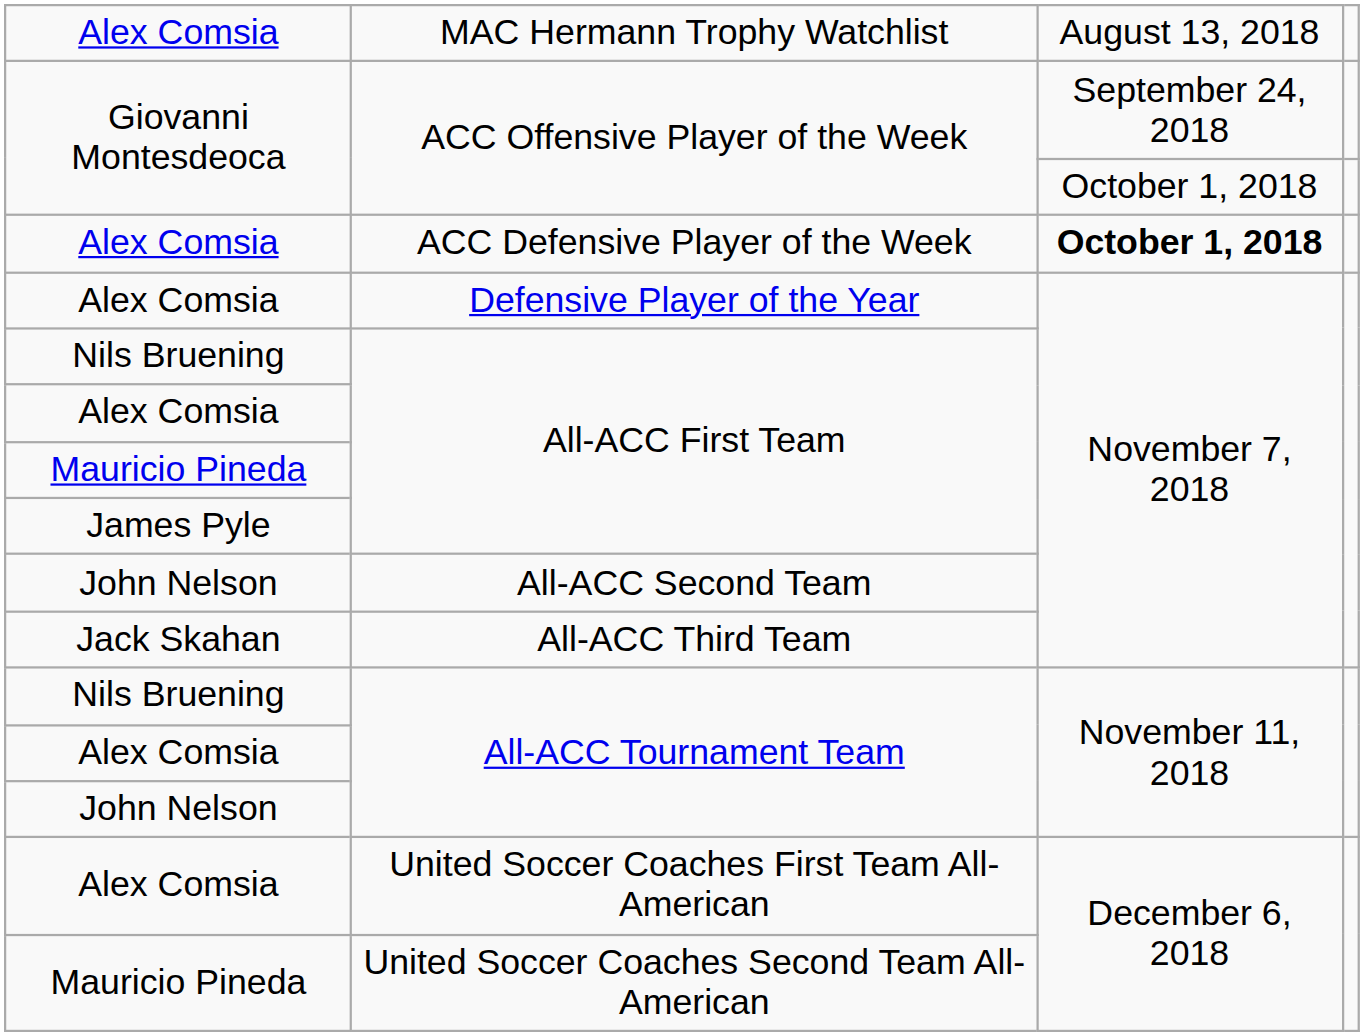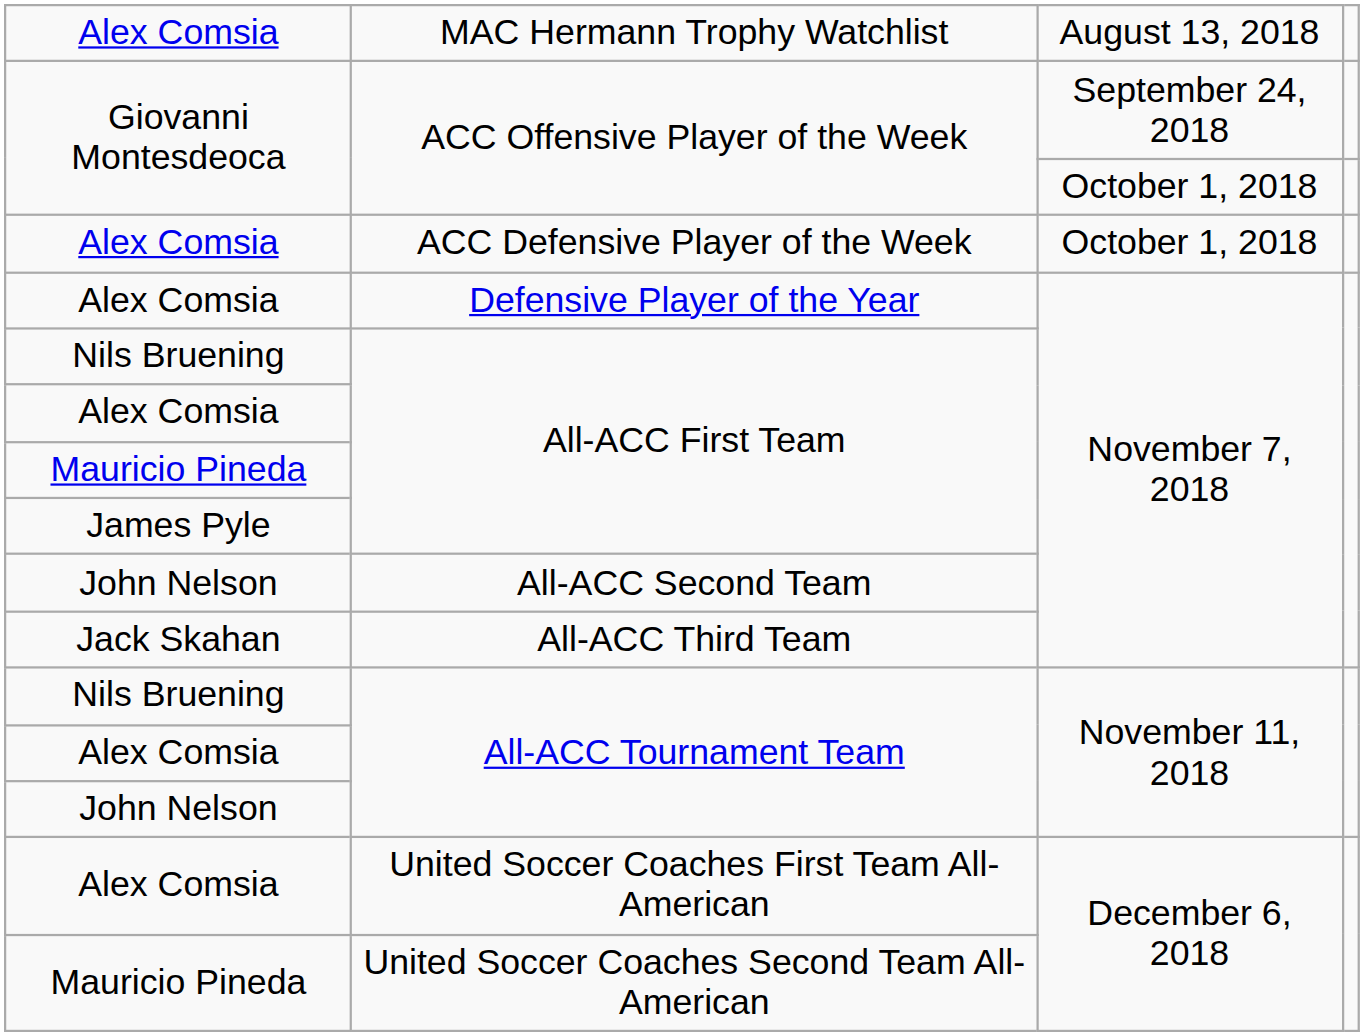(1190, 242) bold -> (1189, 242) normal
